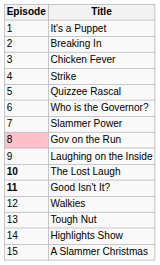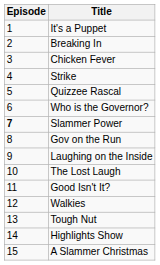(9, 124) normal -> (9, 124) bold
(9, 140) pink background -> (9, 140) no background
(12, 172) bold -> (12, 172) normal
(12, 188) bold -> (12, 188) normal
